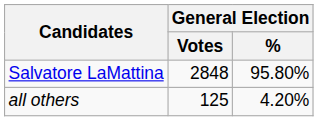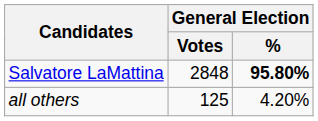(280, 73) normal -> (280, 73) bold
